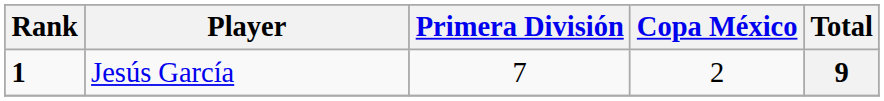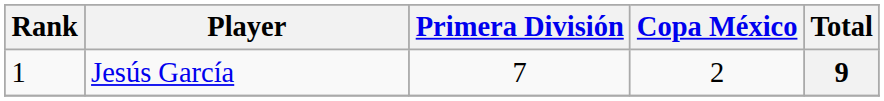(19, 72) bold -> (19, 72) normal
